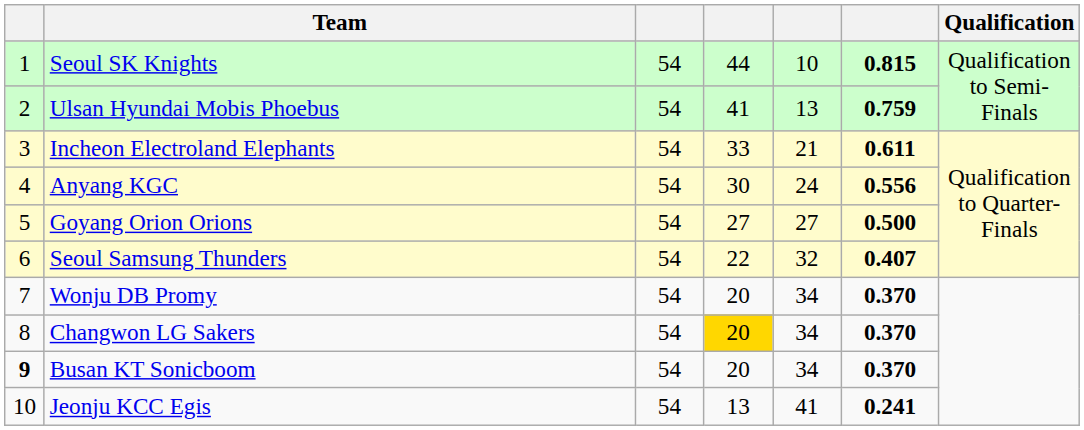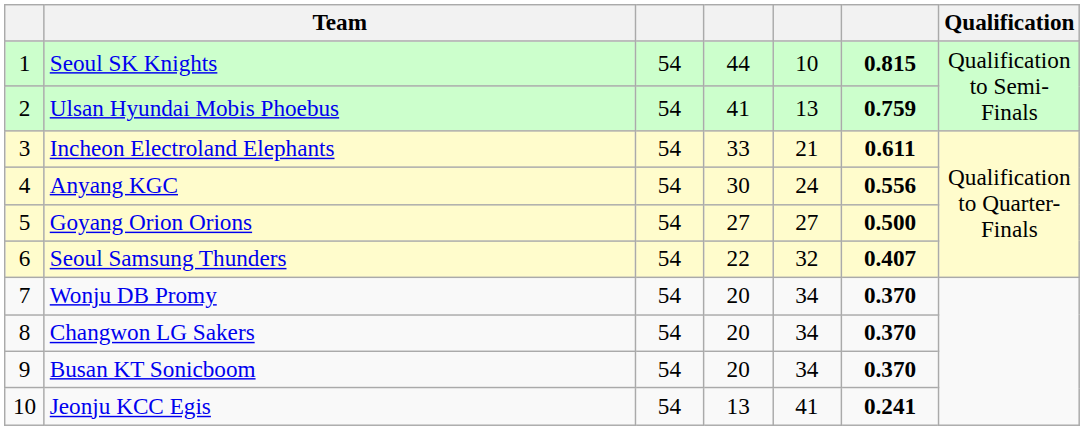(738, 332) gold background -> (738, 332) no background
(25, 369) bold -> (25, 369) normal
